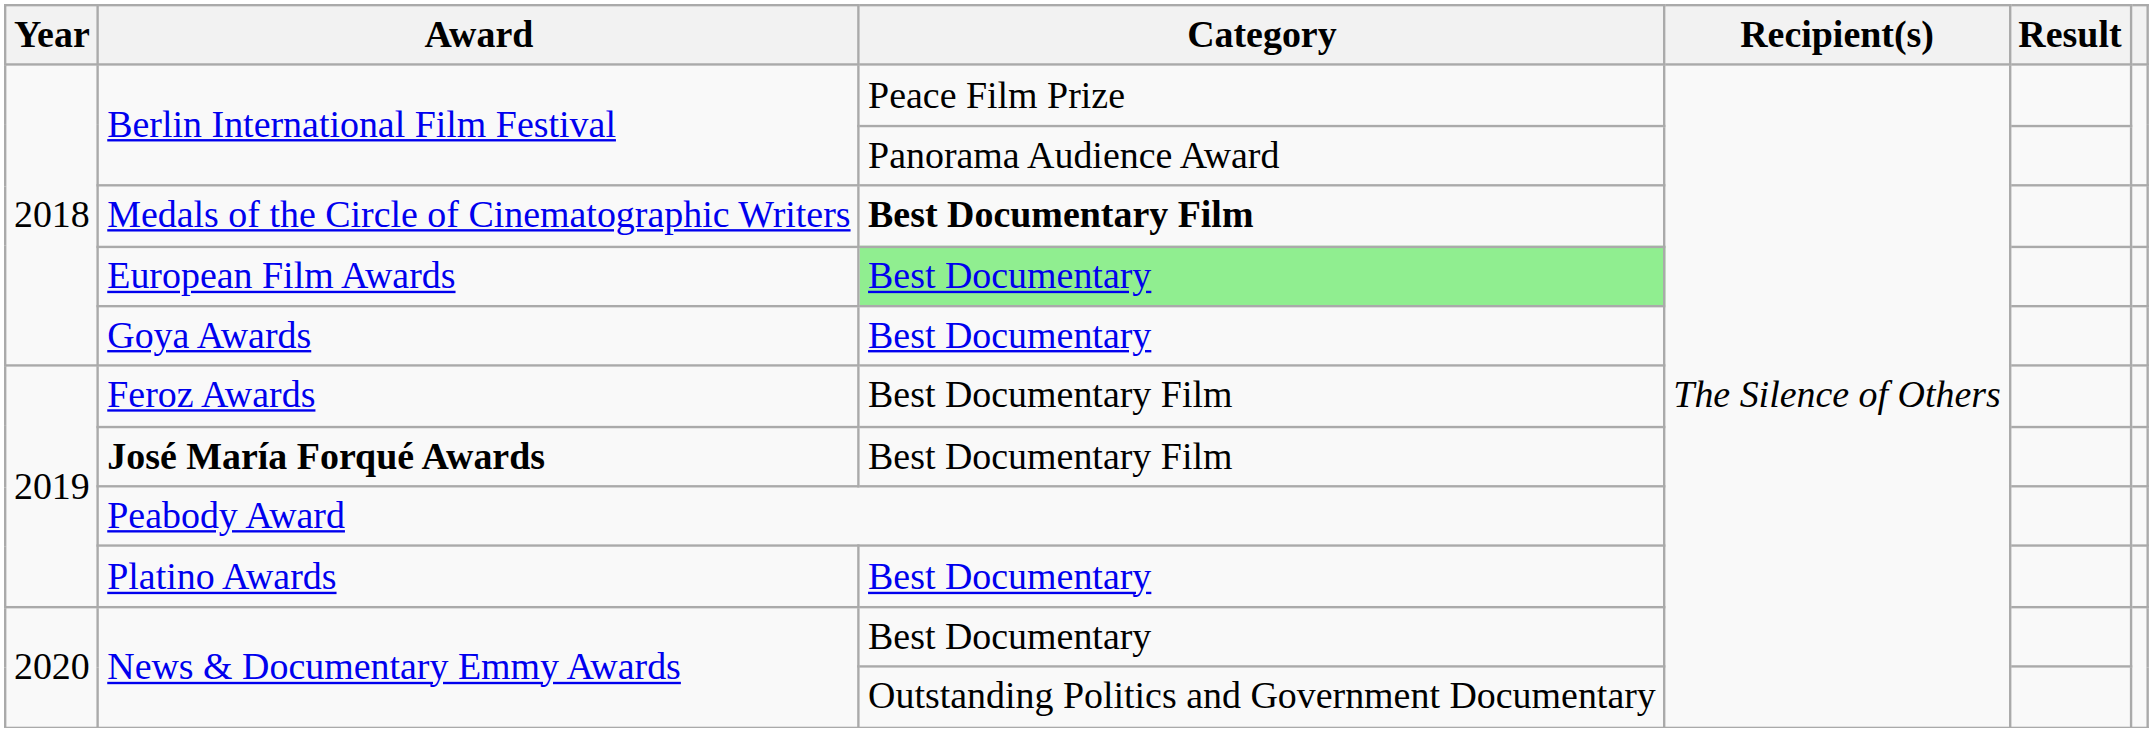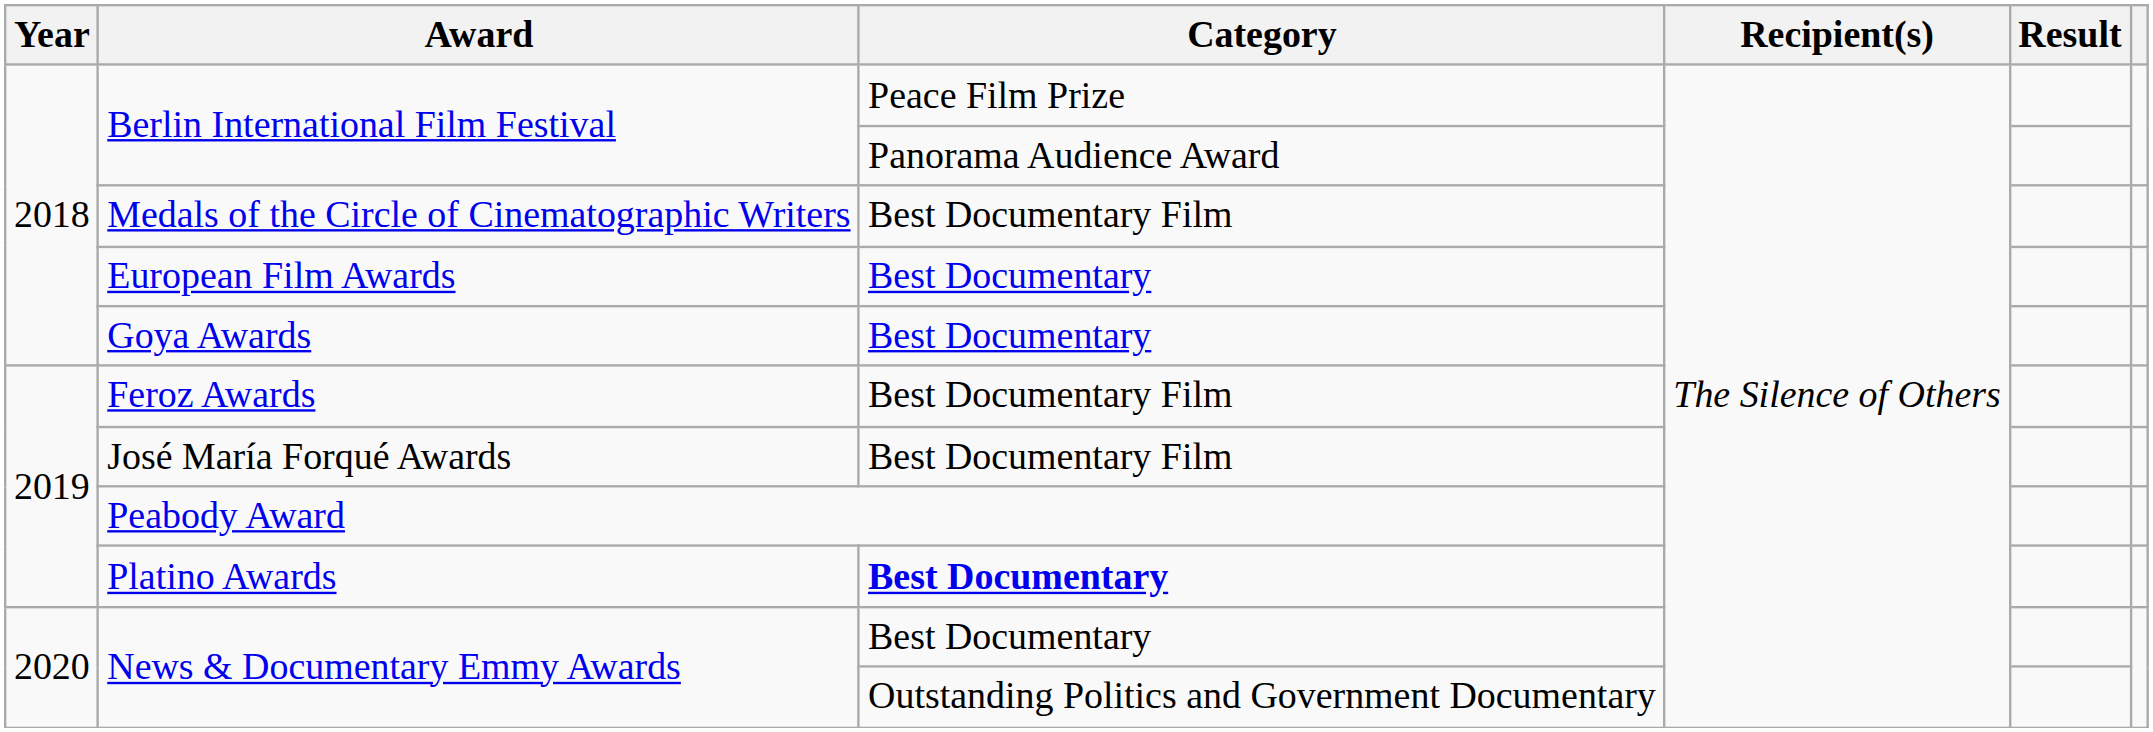(1061, 214) bold -> (1050, 214) normal
(1010, 275) lightgreen background -> (1010, 275) no background
(326, 455) bold -> (309, 455) normal
(1010, 575) normal -> (1018, 575) bold
